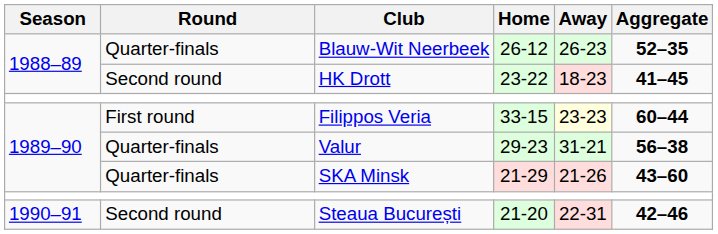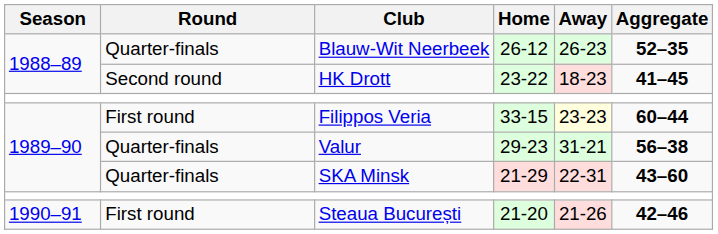(583, 176) 21-26 -> (583, 176) 22-31
(164, 214) Second round -> (150, 214) First round
(583, 214) 22-31 -> (583, 214) 21-26
